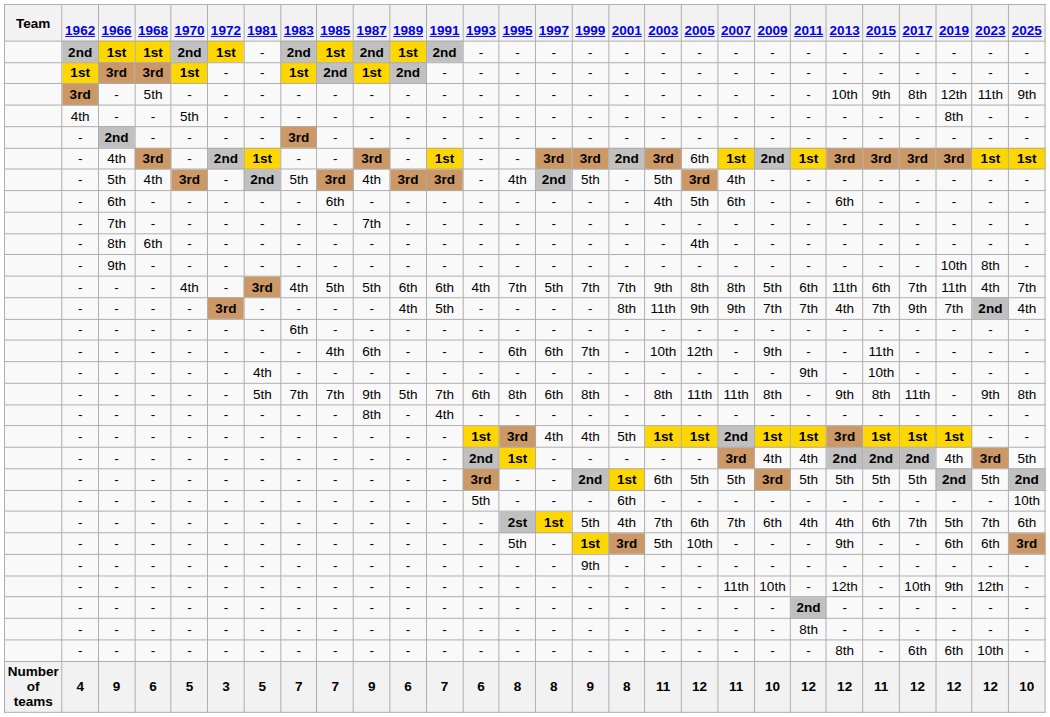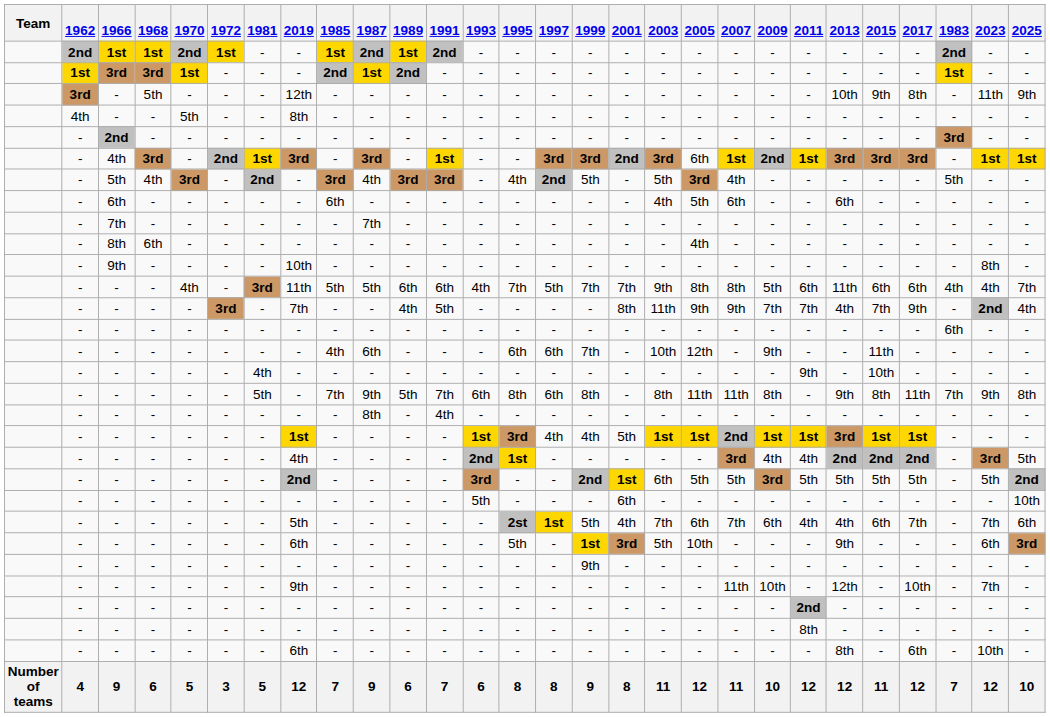columns swapped: (299, 31) <-> (954, 31)
(918, 287) 7th -> (918, 287) 6th
(990, 587) 12th -> (990, 587) 7th
